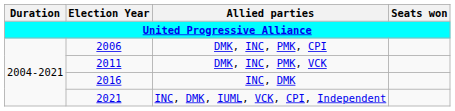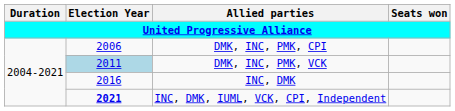(109, 64) no background -> (109, 64) lightblue background
(109, 98) normal -> (109, 98) bold
